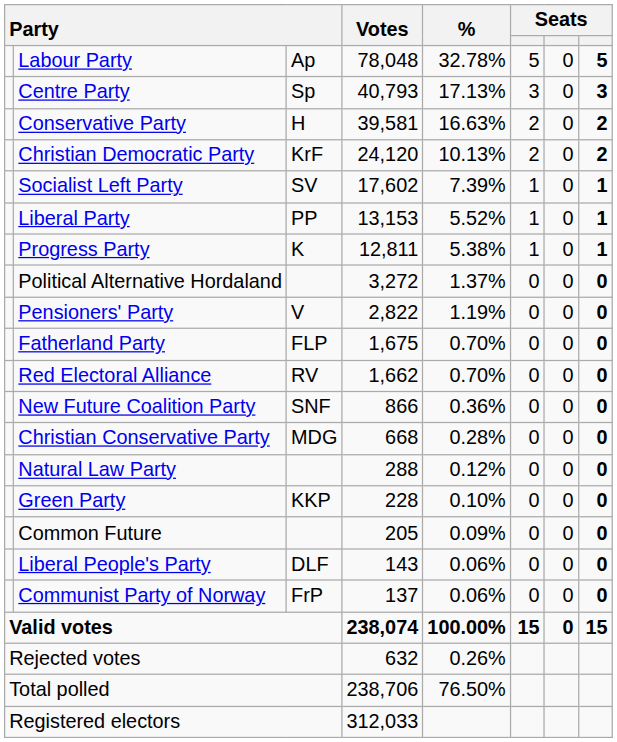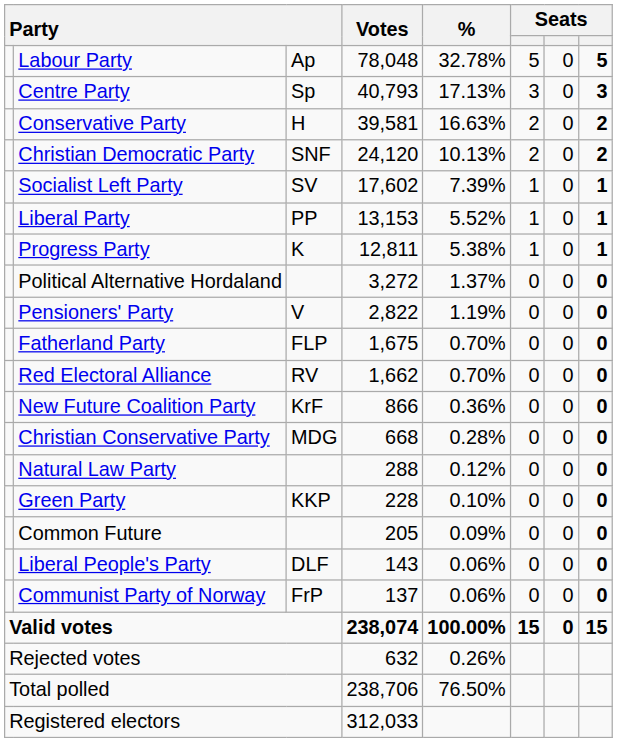(307, 155) KrF -> (311, 155) SNF
(311, 406) SNF -> (307, 406) KrF
